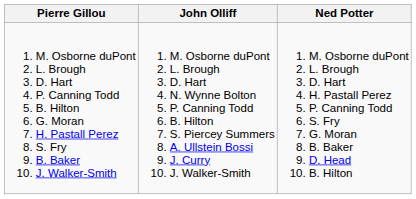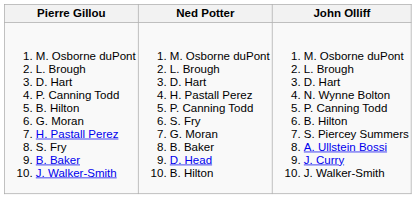columns swapped: (344, 13) <-> (208, 13)
